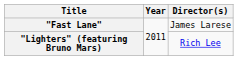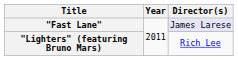(200, 25) no background -> (200, 25) lavender background
